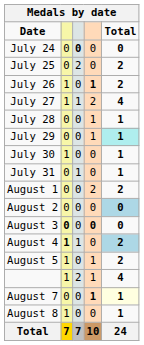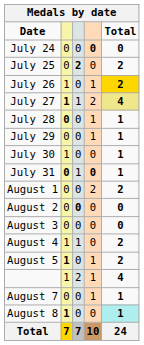(78, 49) bold -> (78, 49) normal
(93, 49) normal -> (93, 49) bold
(78, 66) normal -> (78, 66) bold
(93, 84) bold -> (93, 84) normal
(120, 84) no background -> (120, 84) gold background
(67, 102) normal -> (67, 102) bold
(120, 102) no background -> (120, 102) khaki background
(67, 119) normal -> (67, 119) bold
(120, 137) paleturquoise background -> (120, 137) no background
(67, 172) normal -> (67, 172) bold
(93, 172) normal -> (93, 172) bold
(78, 208) normal -> (78, 208) bold
(120, 208) lightblue background -> (120, 208) no background
(67, 225) bold -> (67, 225) normal
(93, 225) bold -> (93, 225) normal
(67, 243) bold -> (67, 243) normal
(120, 243) lightblue background -> (120, 243) no background
(67, 261) normal -> (67, 261) bold
(93, 296) bold -> (93, 296) normal
(120, 296) lightyellow background -> (120, 296) no background
(67, 314) normal -> (67, 314) bold
(120, 314) no background -> (120, 314) paleturquoise background
